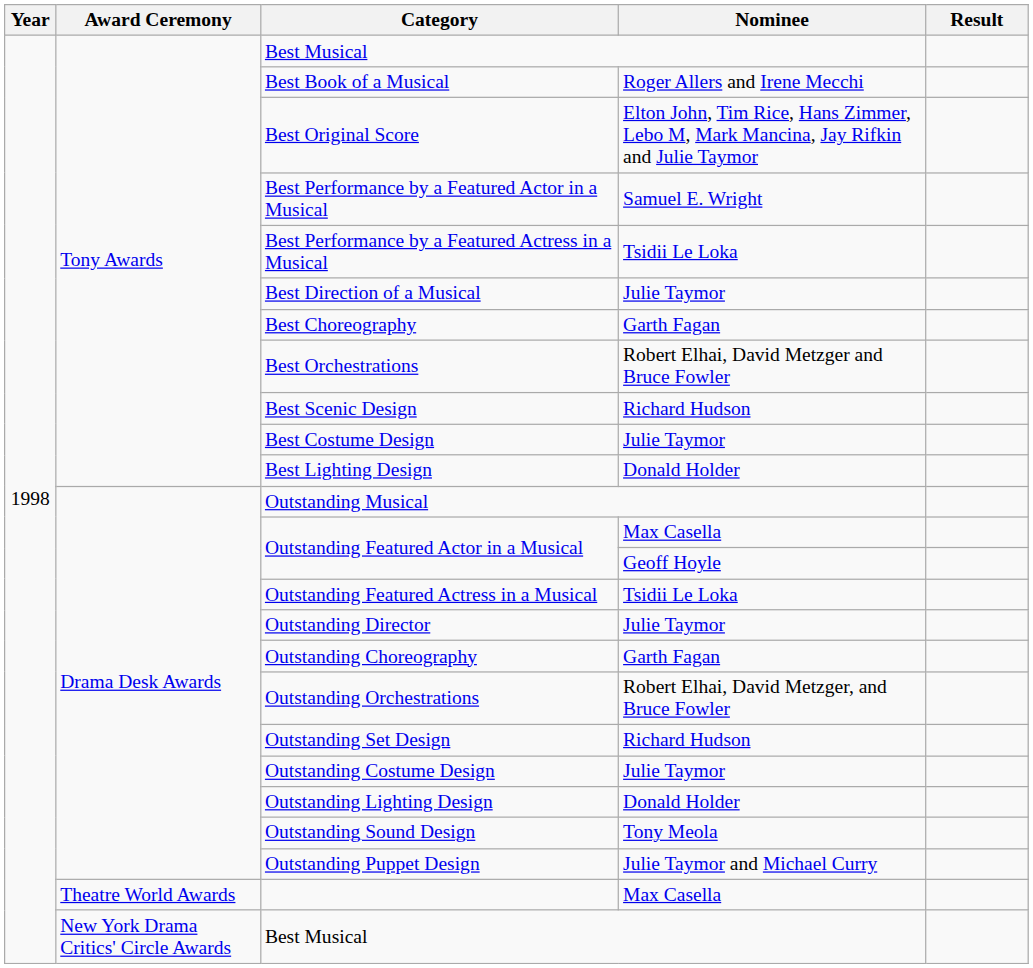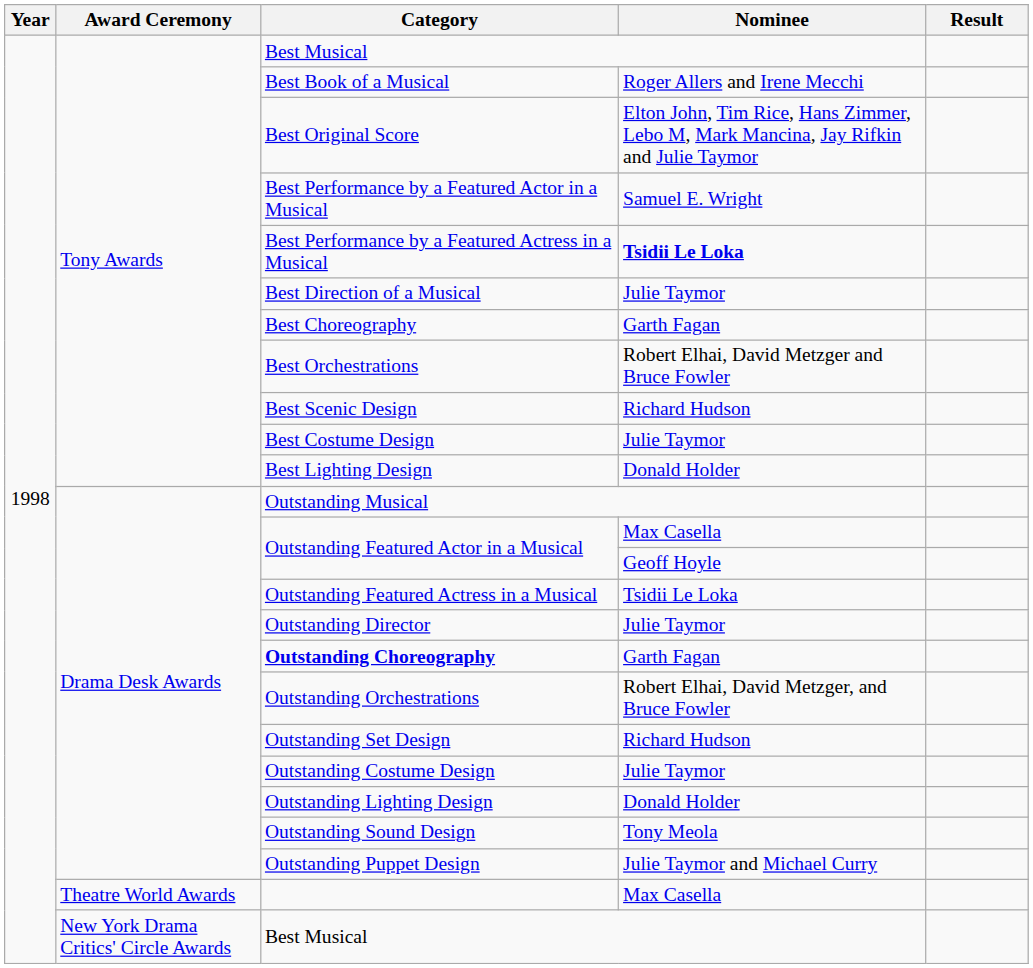(680, 251) normal -> (683, 251) bold
(371, 656) normal -> (380, 656) bold
